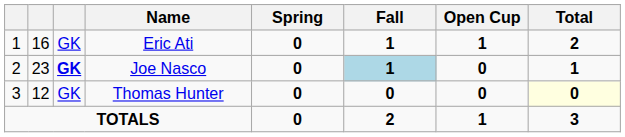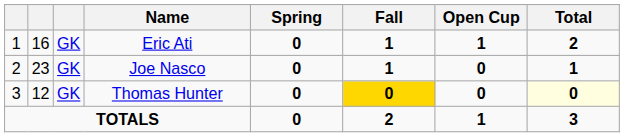(69, 68) bold -> (69, 68) normal
(390, 68) lightblue background -> (389, 68) no background
(390, 94) no background -> (389, 94) gold background
